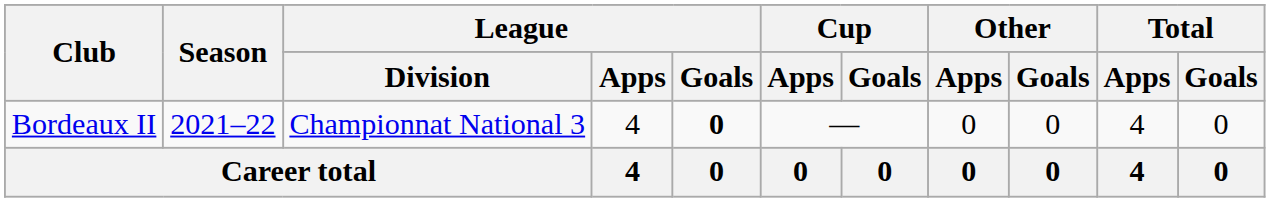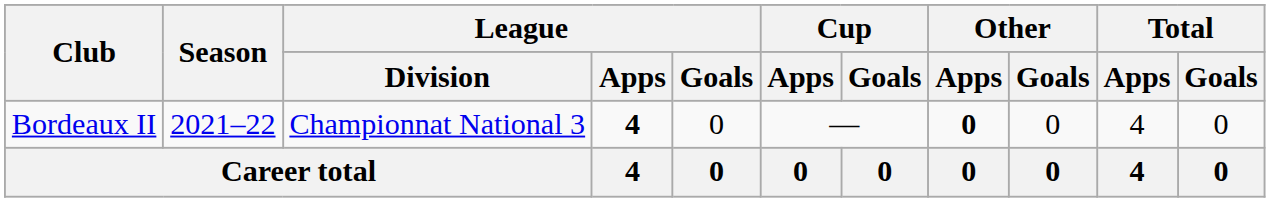(632, 123) normal -> (632, 123) bold
(717, 123) bold -> (717, 123) normal
(969, 123) normal -> (969, 123) bold
